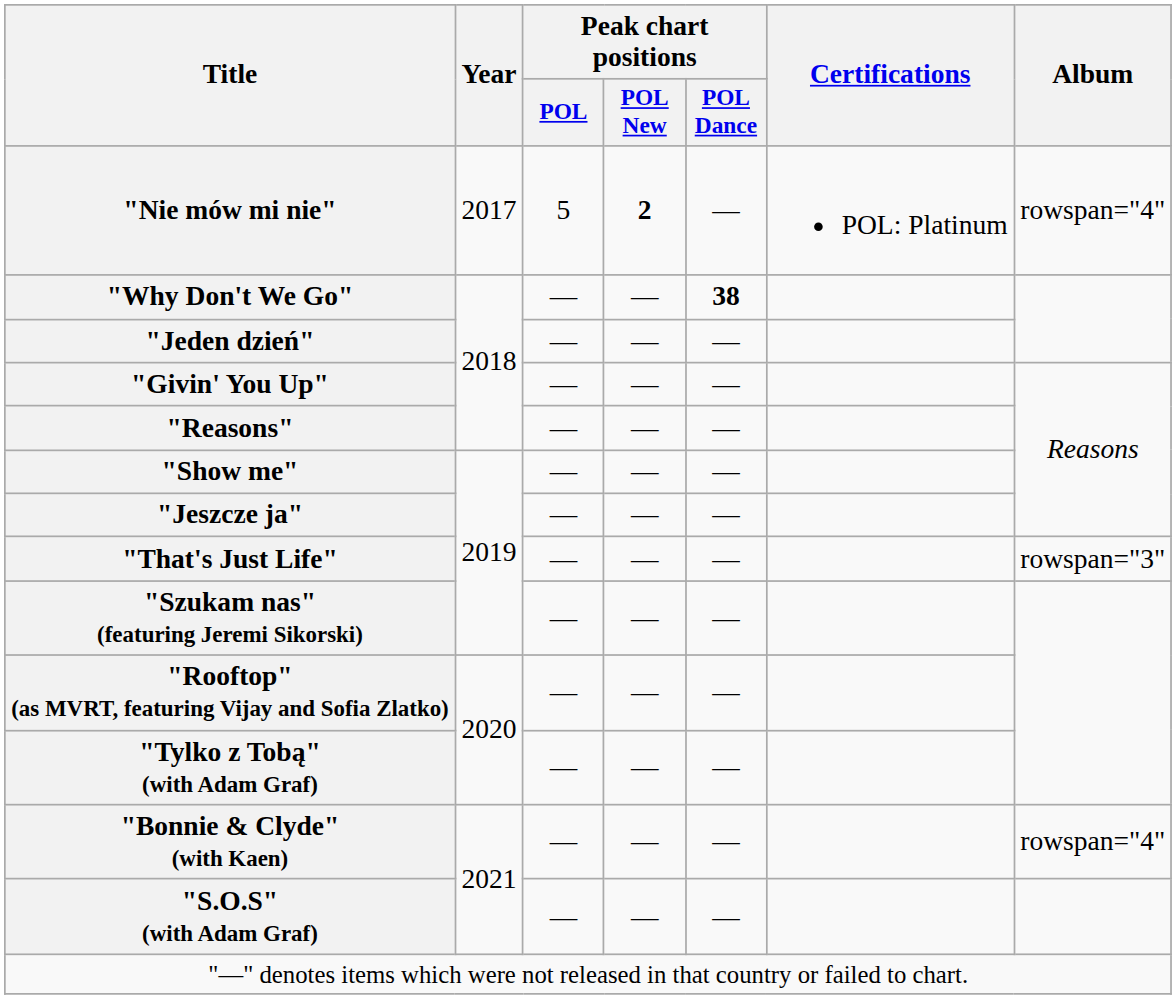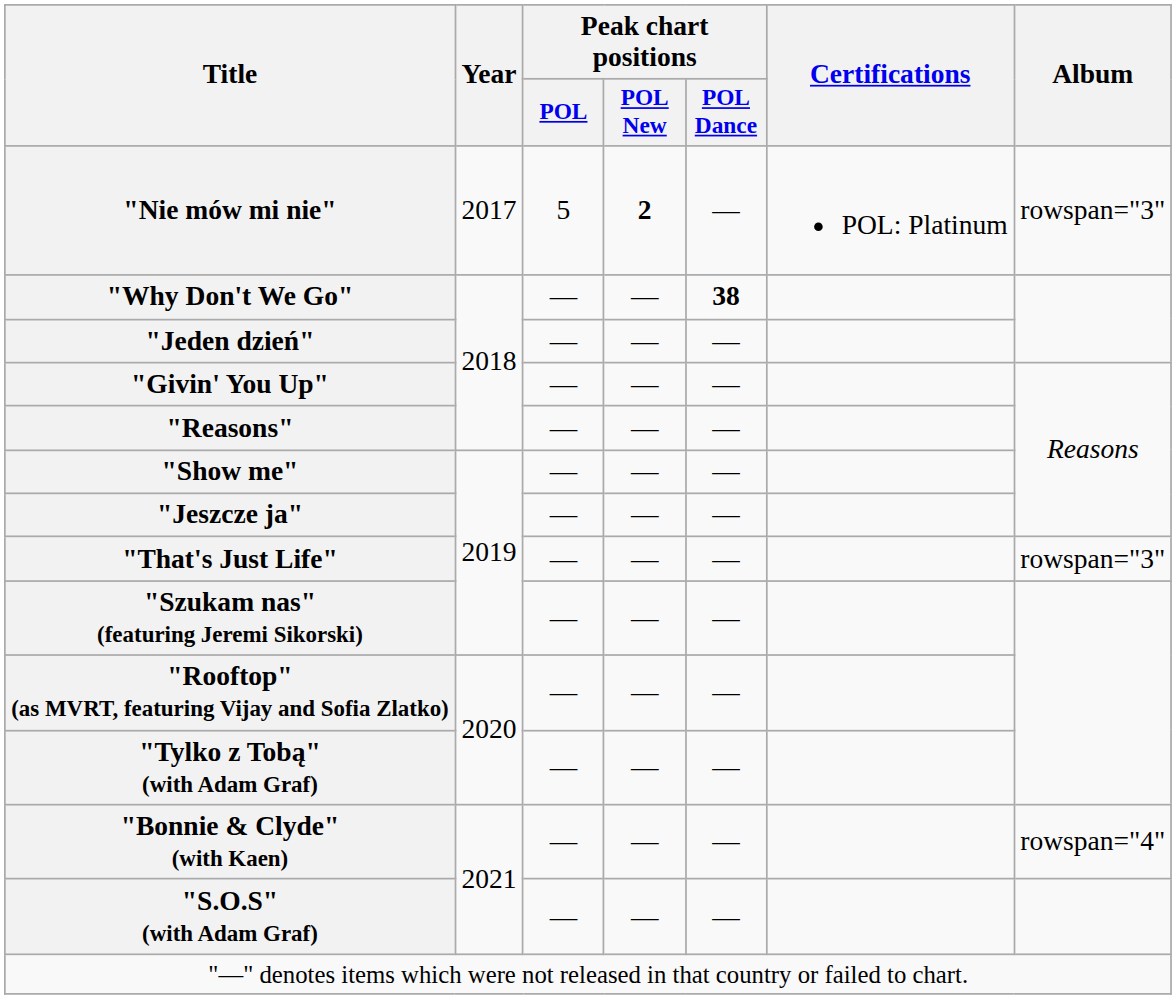(1093, 210) rowspan="4" -> (1093, 210) rowspan="3"
